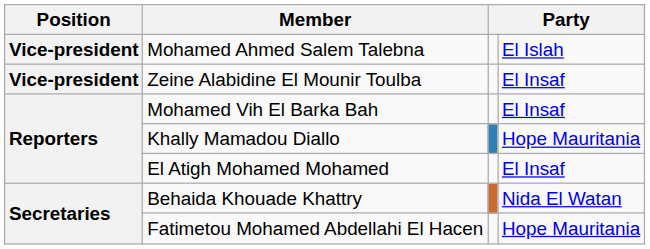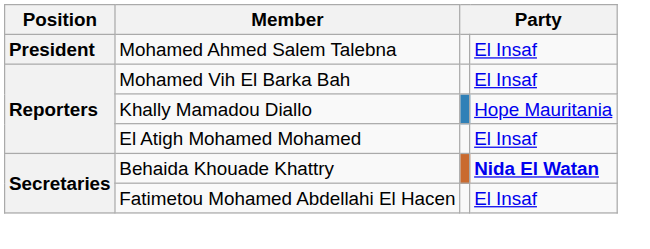(74, 50) Vice-president -> (52, 50) President
(533, 50) El Islah -> (506, 50) El Insaf
- row: (284, 79)
(562, 199) normal -> (537, 169) bold
(571, 229) Hope Mauritania -> (506, 199) El Insaf
